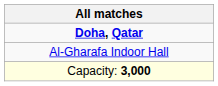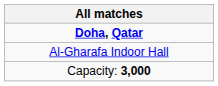(109, 71) lightyellow background -> (109, 71) no background
